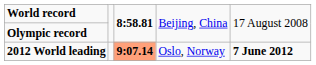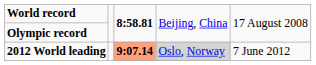(192, 51) no background -> (192, 51) lightgrey background
(263, 51) bold -> (262, 51) normal
